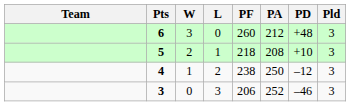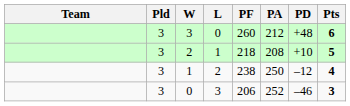columns swapped: (331, 14) <-> (161, 14)
